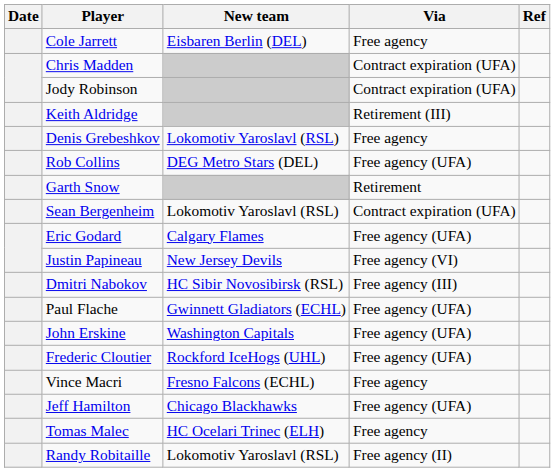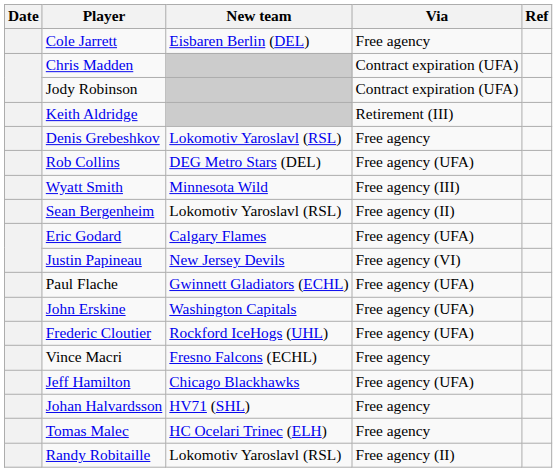- row: (83, 187)
+ row: (84, 187)
(434, 211) Contract expiration (UFA) -> (405, 211) Free agency (II)
- row: (96, 284)
+ row: (104, 406)
